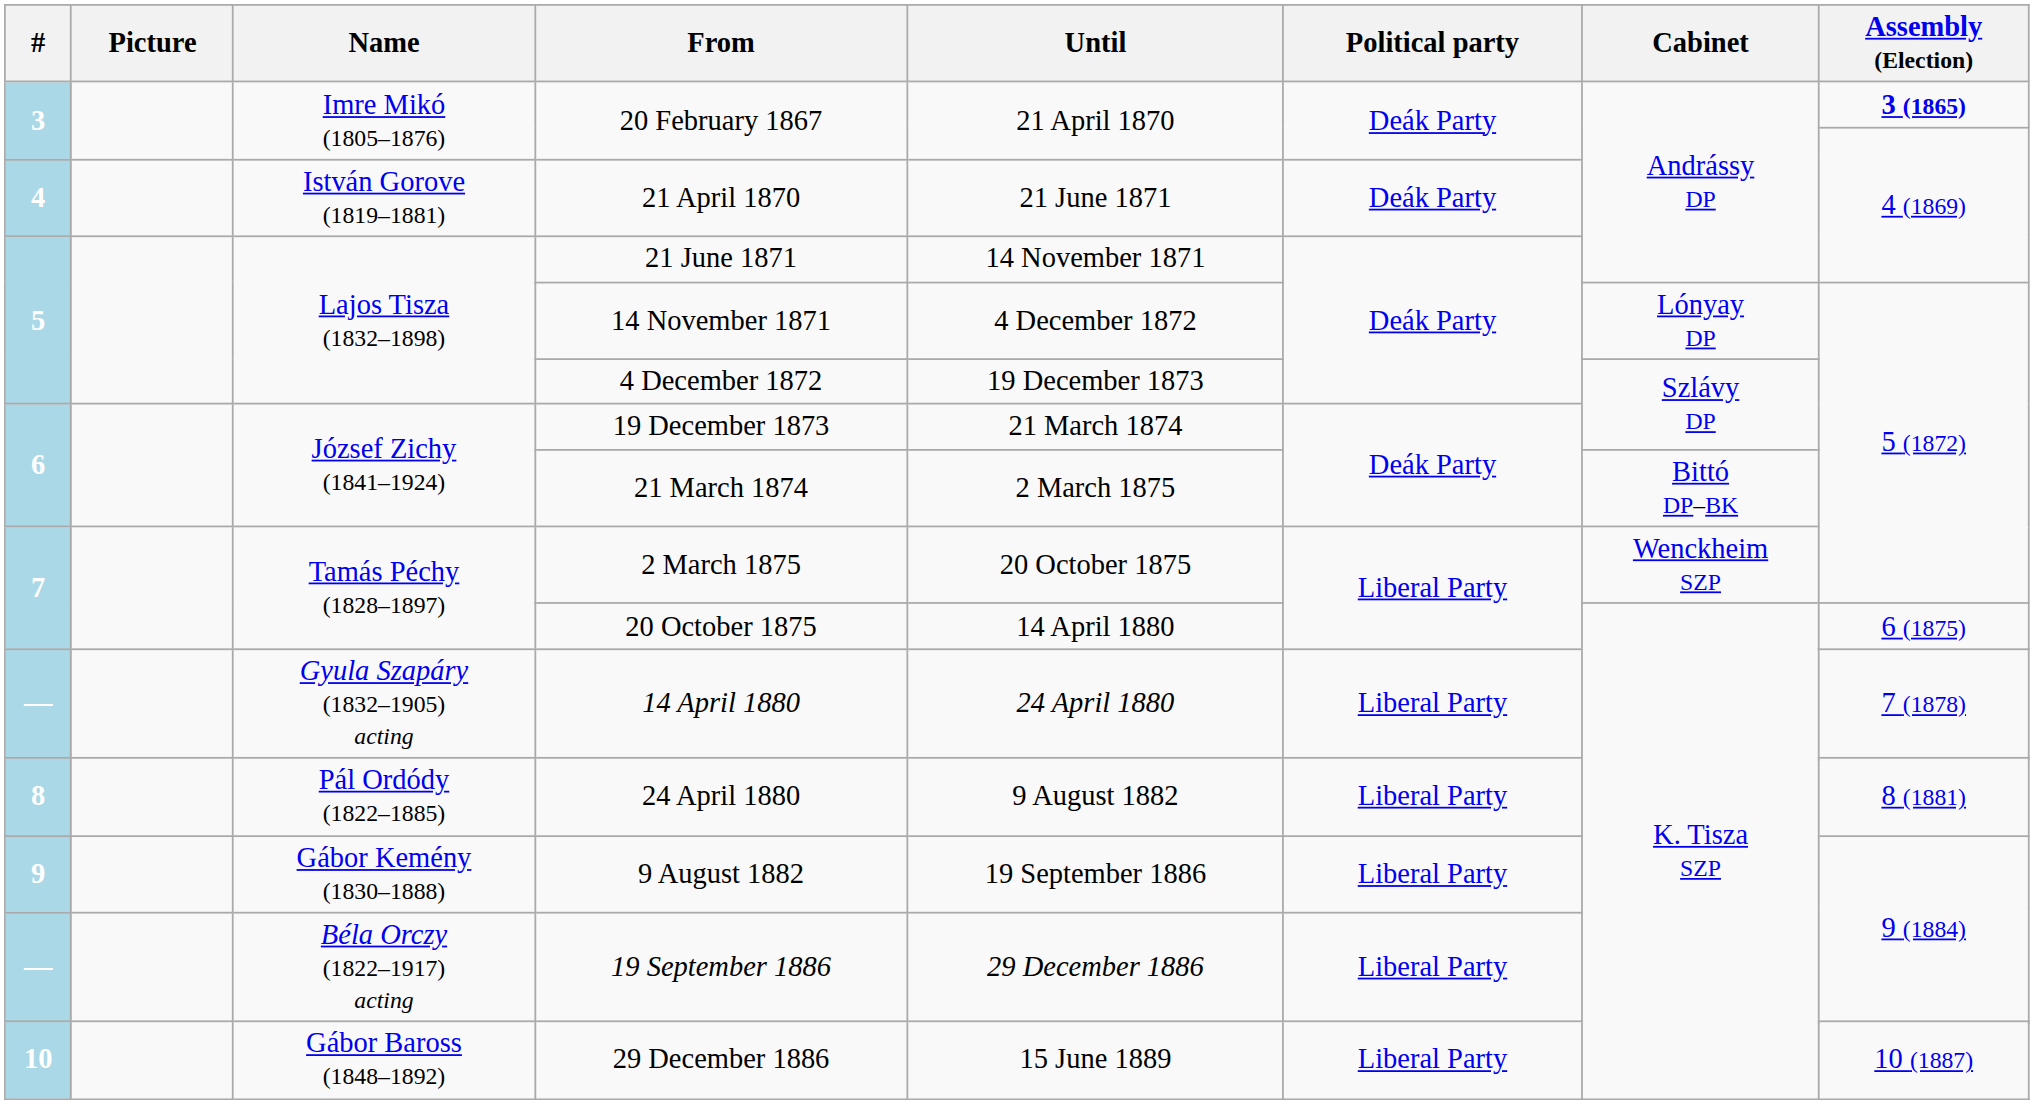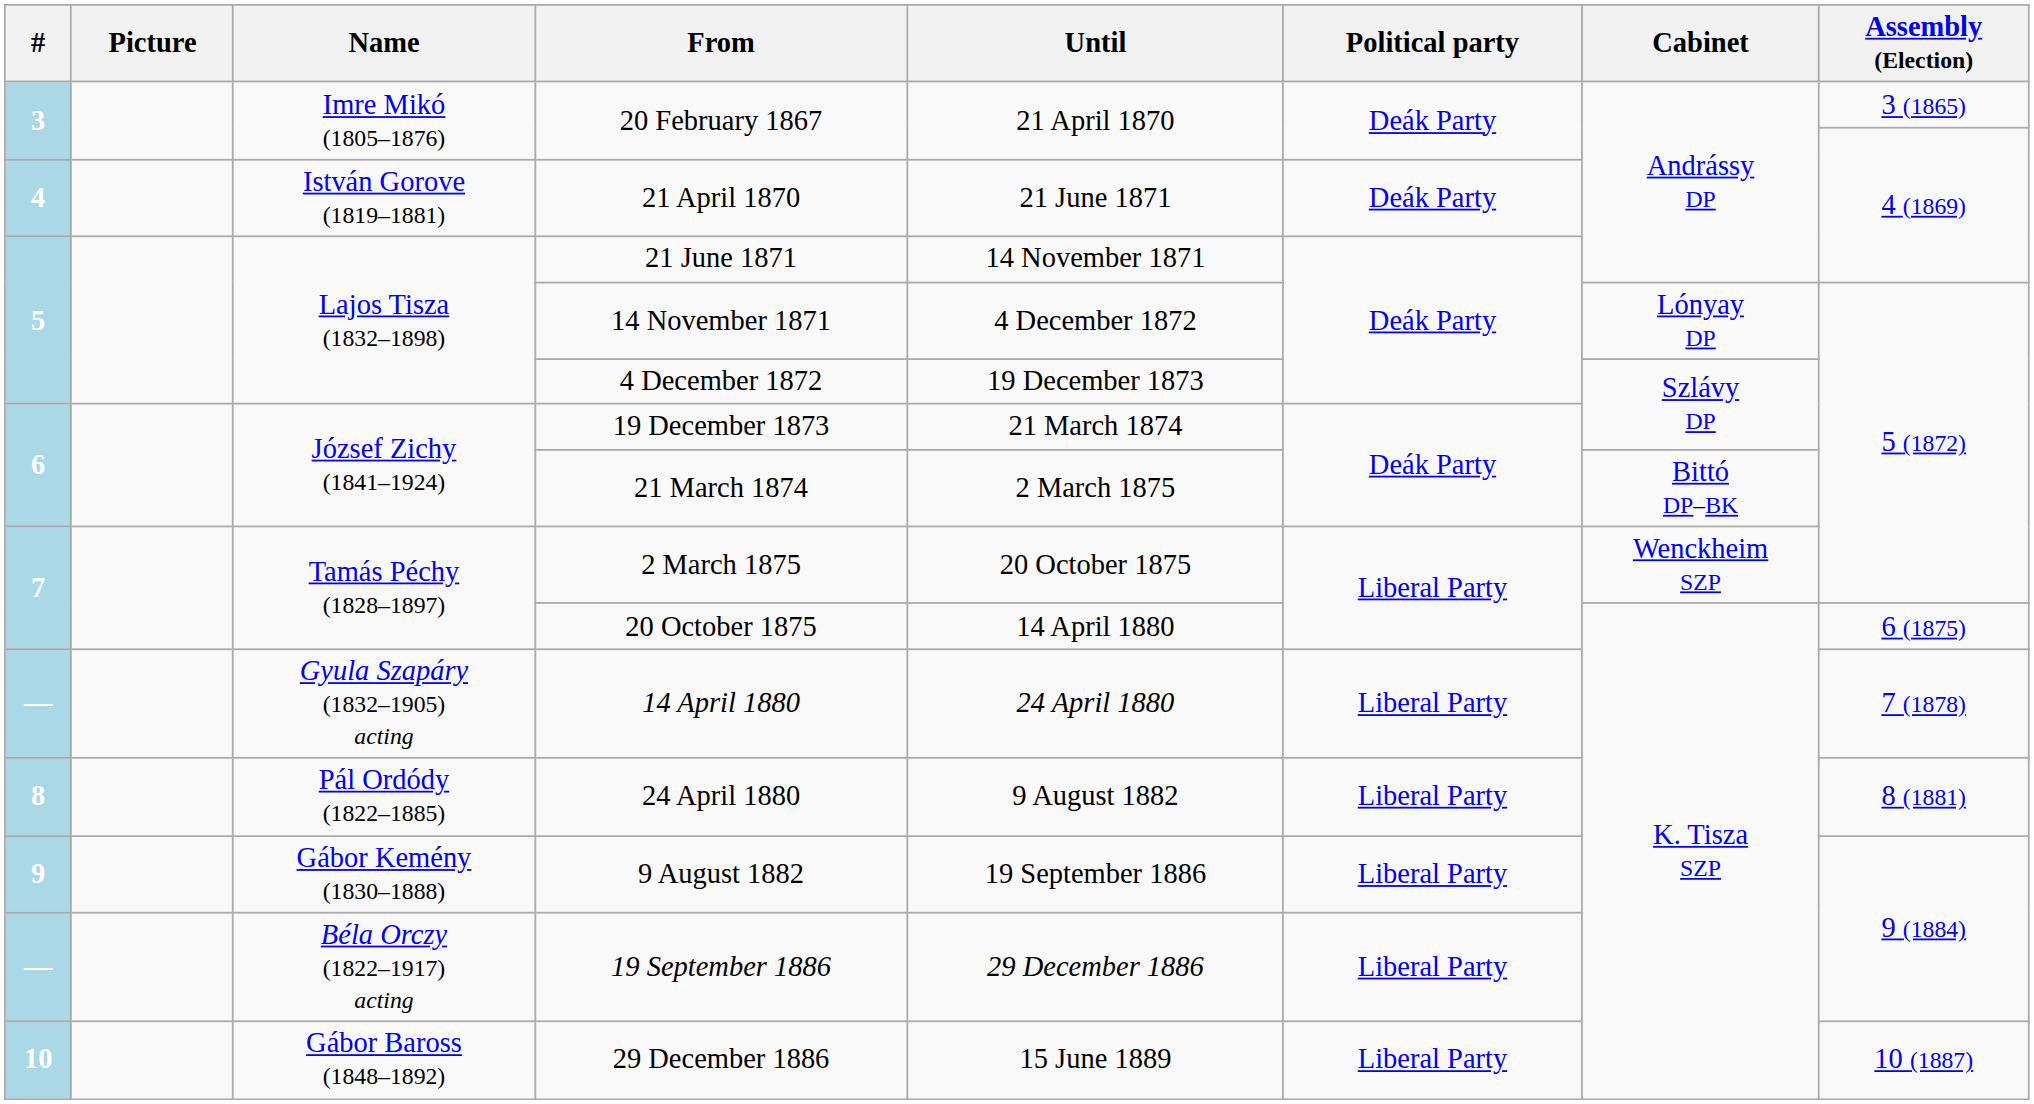(1924, 104) bold -> (1924, 104) normal
